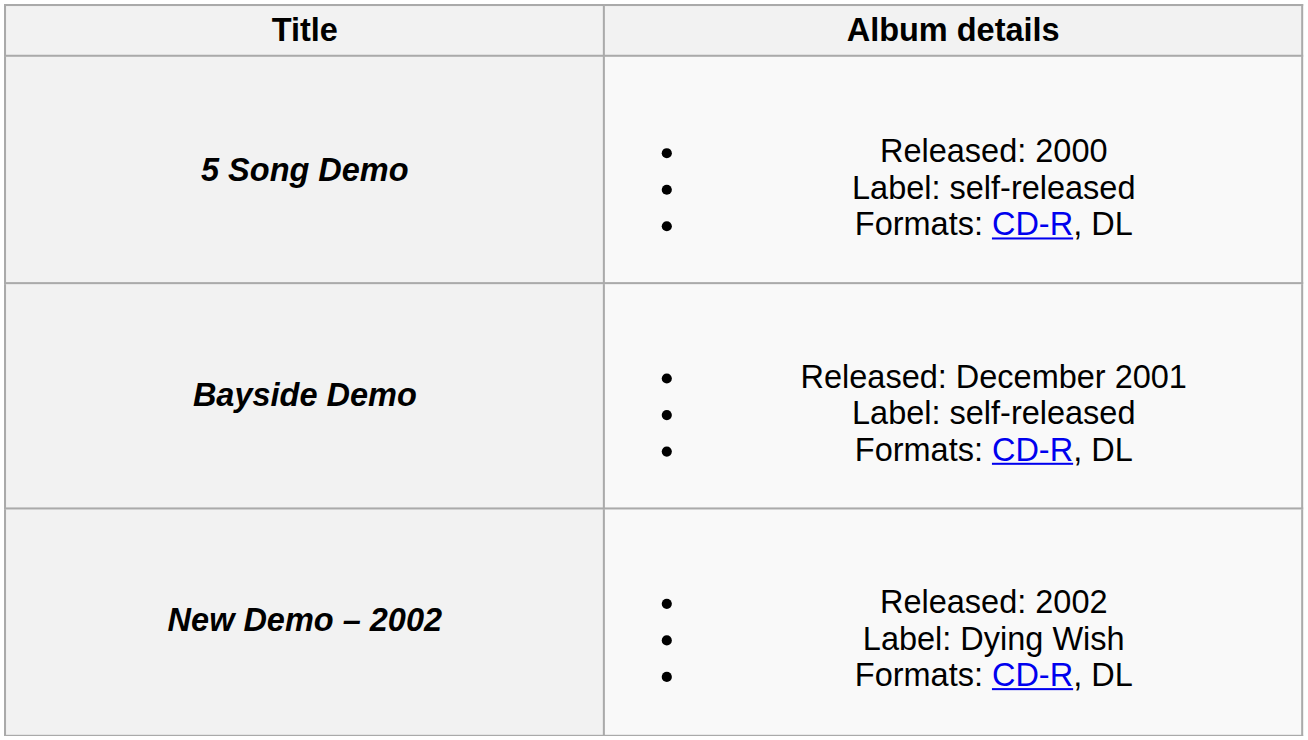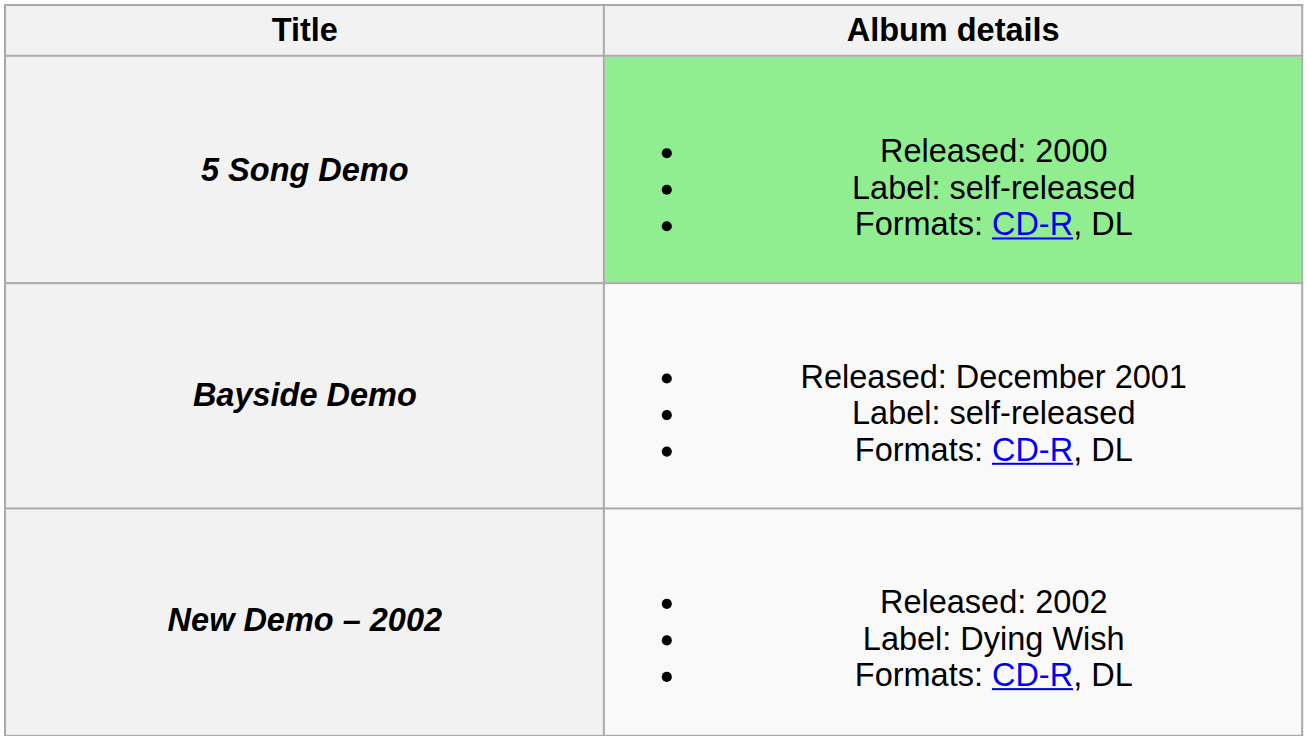(953, 188) no background -> (953, 188) lightgreen background
